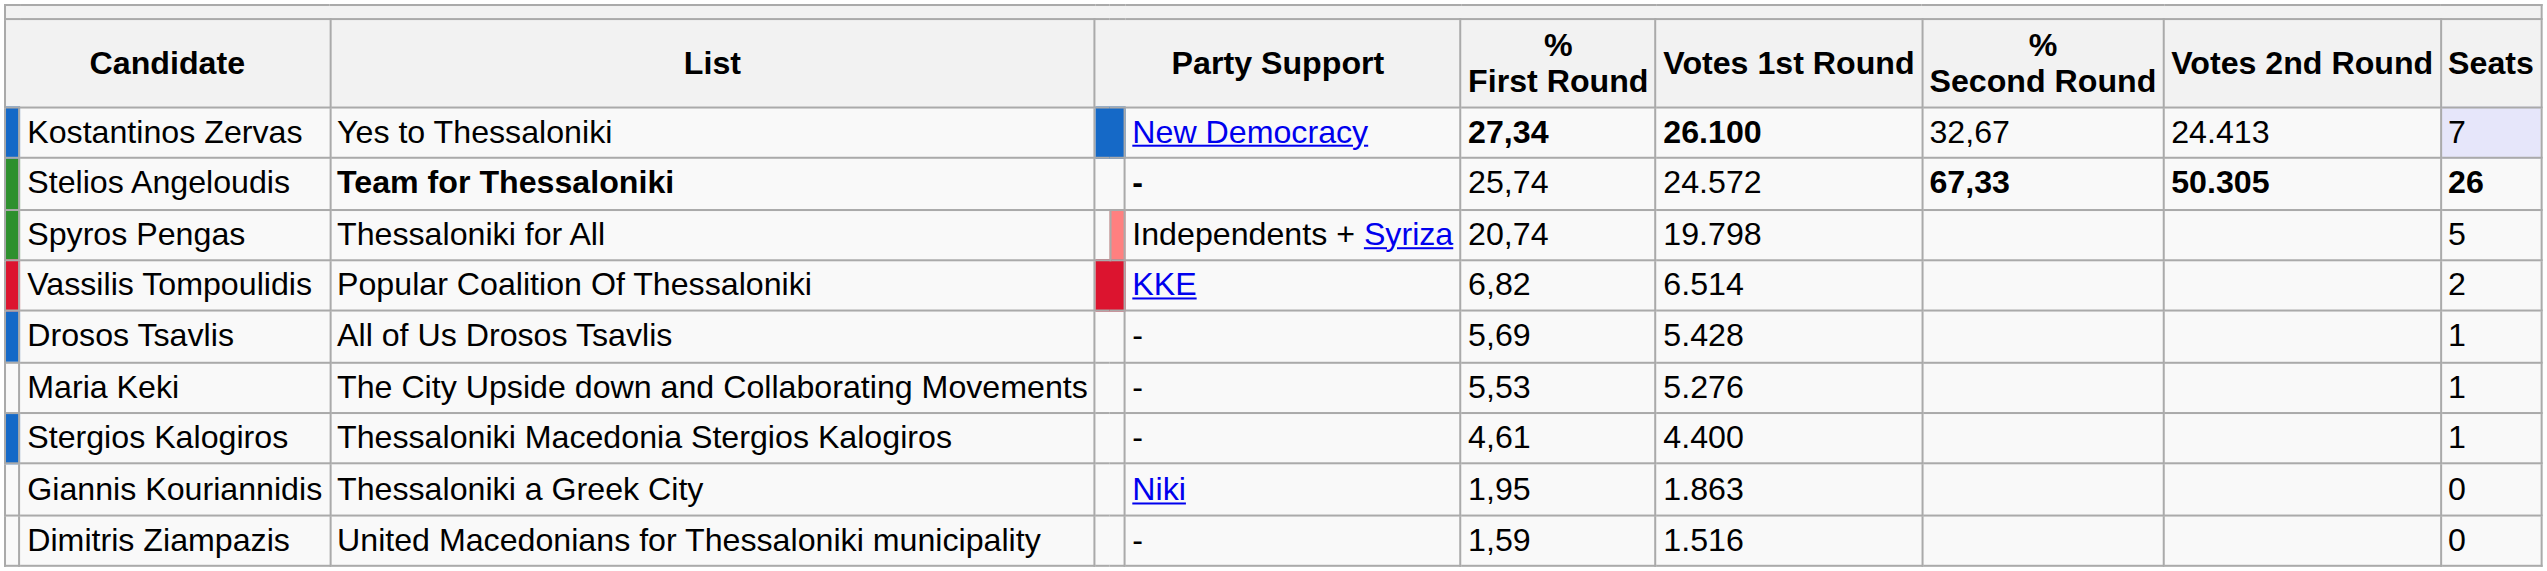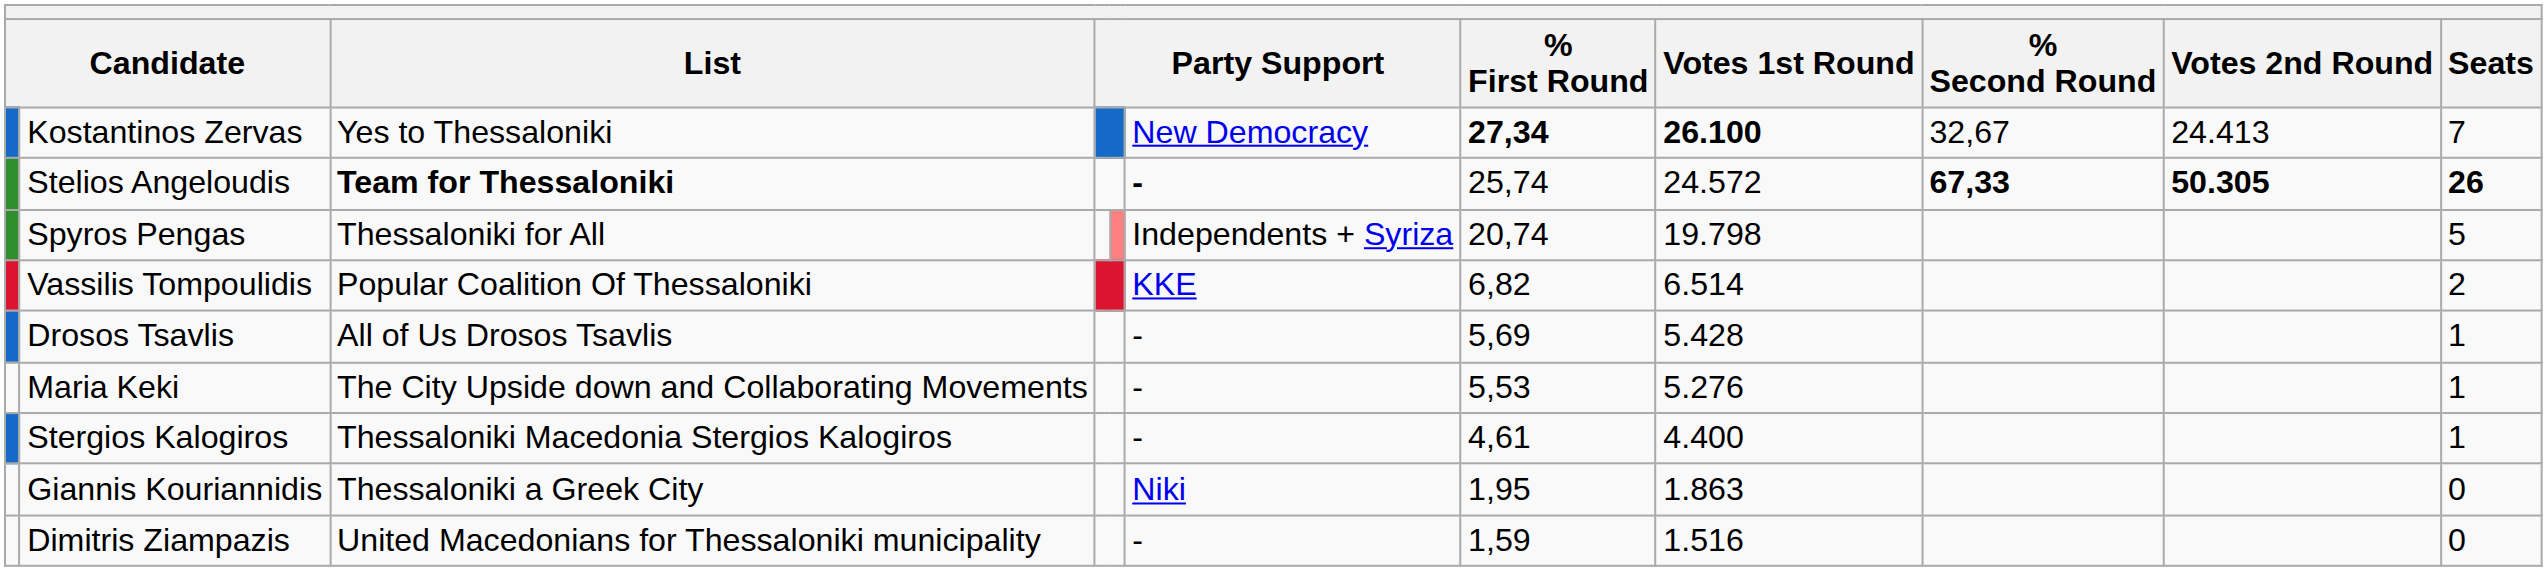(2457, 132) lavender background -> (2457, 132) no background
